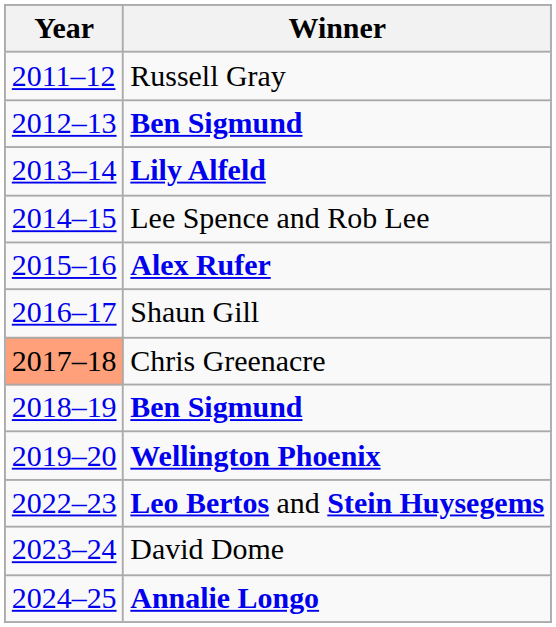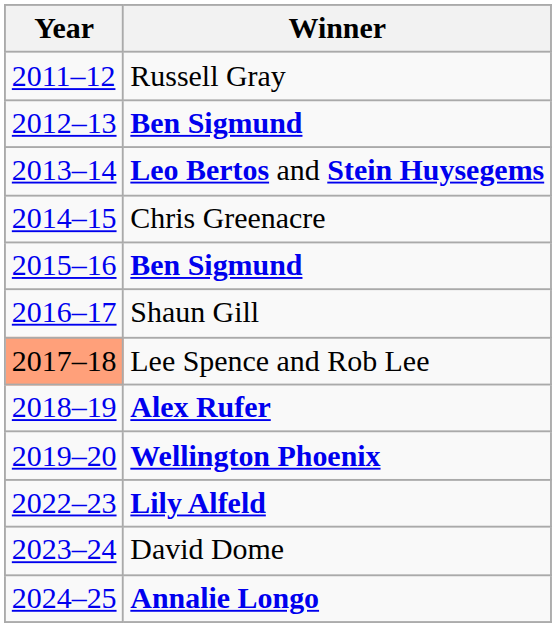(198, 170) Lily Alfeld -> (337, 170) Leo Bertos and Stein Huysegems
(280, 218) Lee Spence and Rob Lee -> (228, 218) Chris Greenacre
(201, 265) Alex Rufer -> (216, 265) Ben Sigmund
(228, 360) Chris Greenacre -> (280, 360) Lee Spence and Rob Lee
(216, 407) Ben Sigmund -> (201, 407) Alex Rufer
(337, 502) Leo Bertos and Stein Huysegems -> (198, 502) Lily Alfeld
